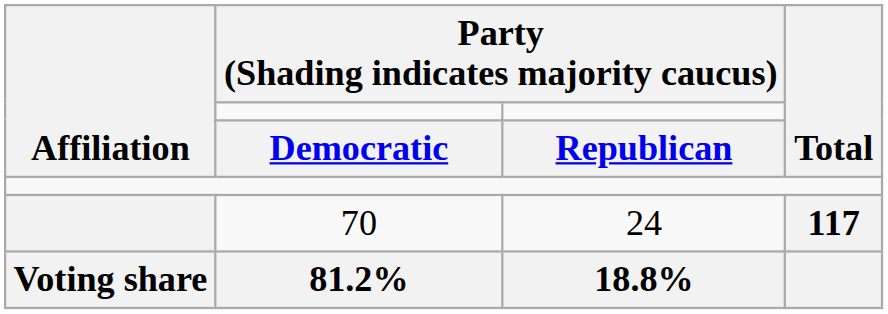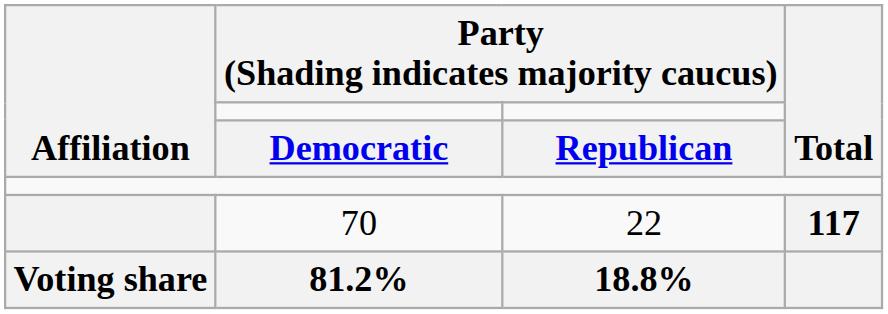(644, 221) 24 -> (644, 221) 22
